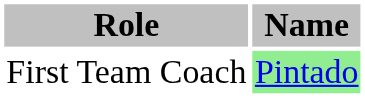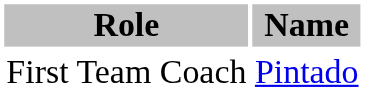(307, 71) lightgreen background -> (307, 71) no background
